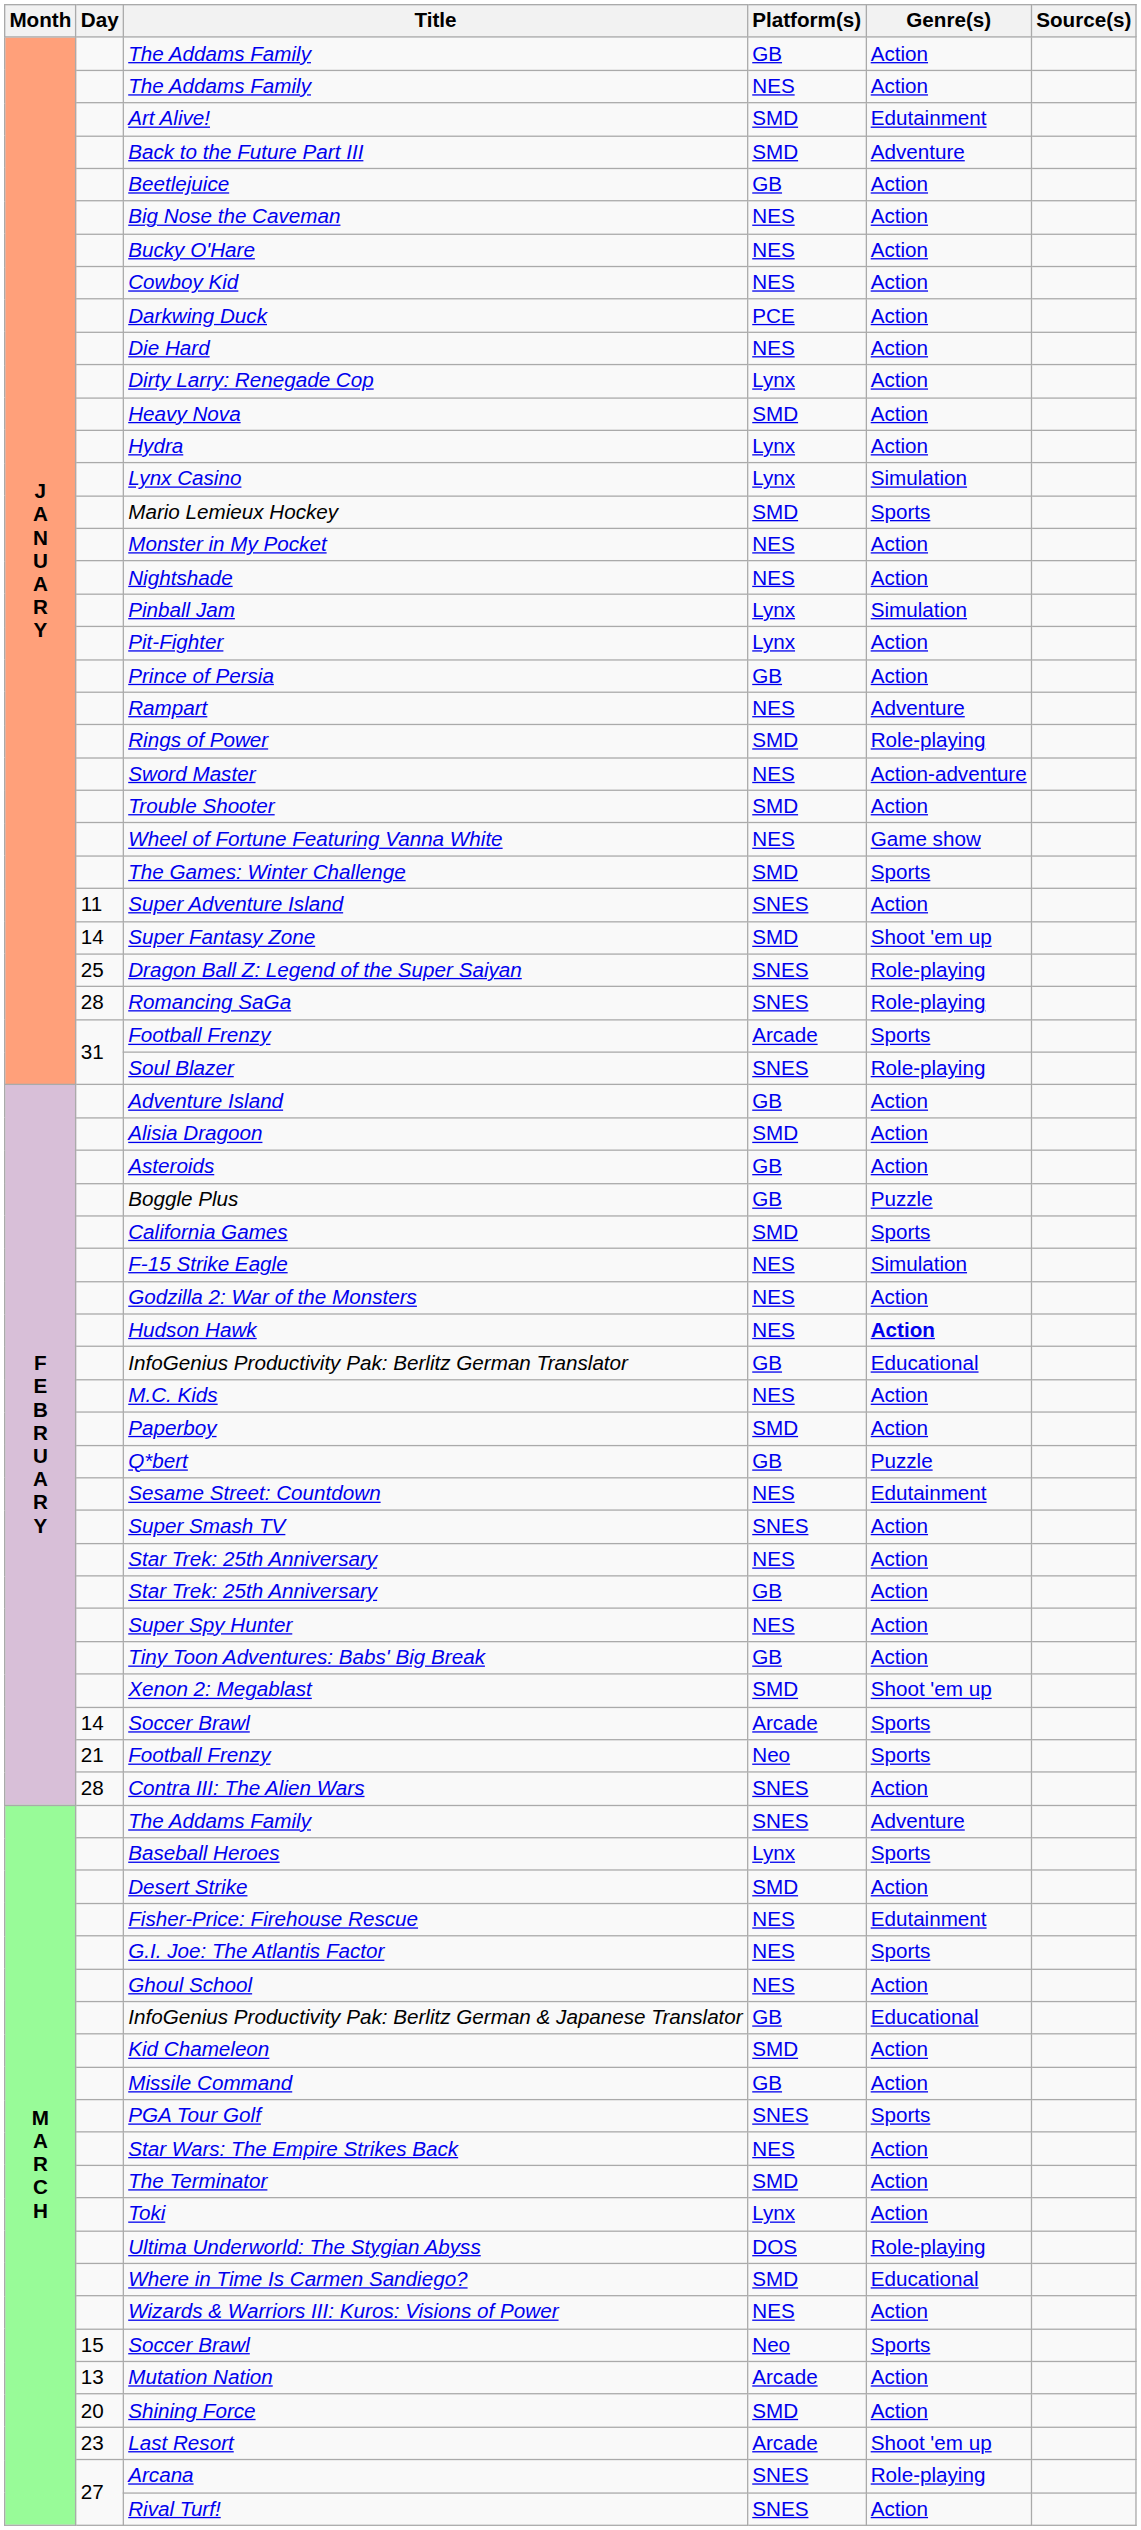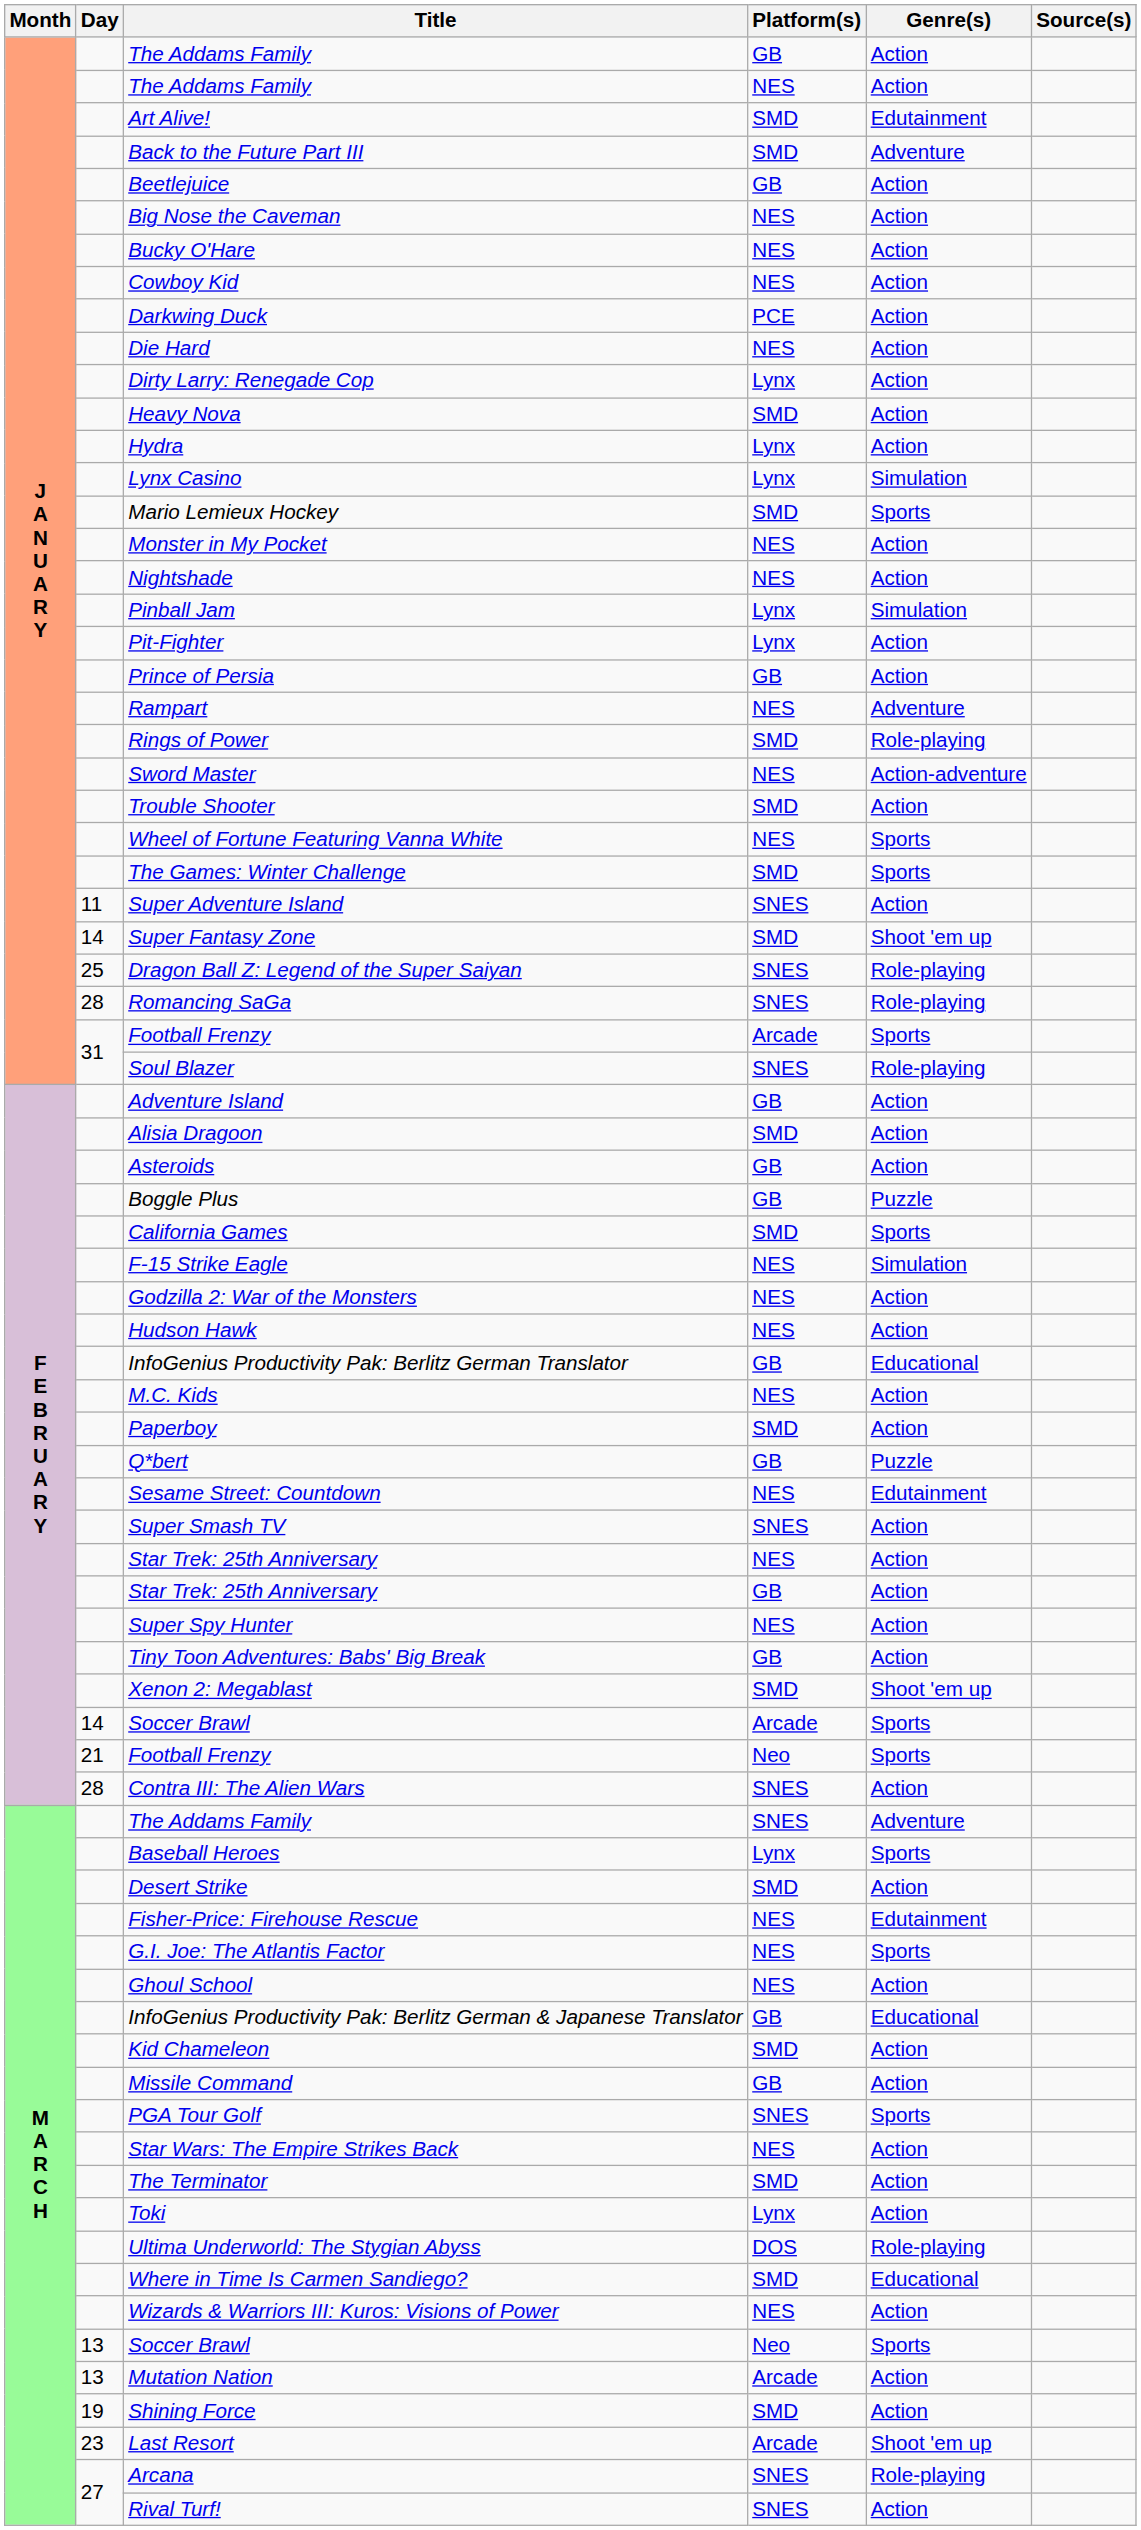(926, 839) Game show -> (901, 839) Sports
(903, 1330) bold -> (899, 1330) normal
(92, 2344) 15 -> (92, 2344) 13
(92, 2410) 20 -> (92, 2410) 19
